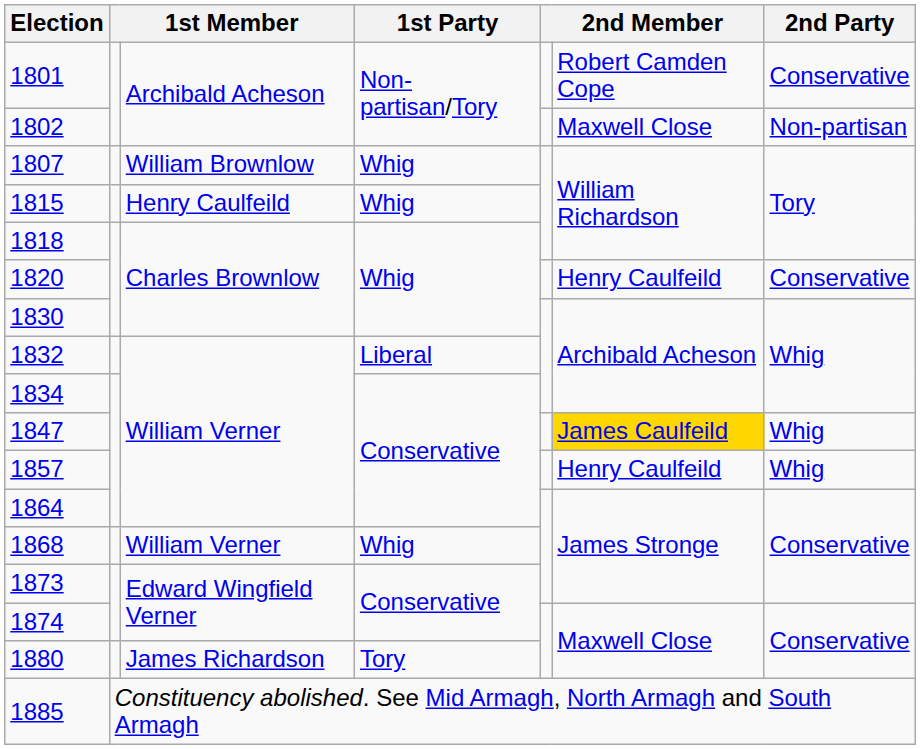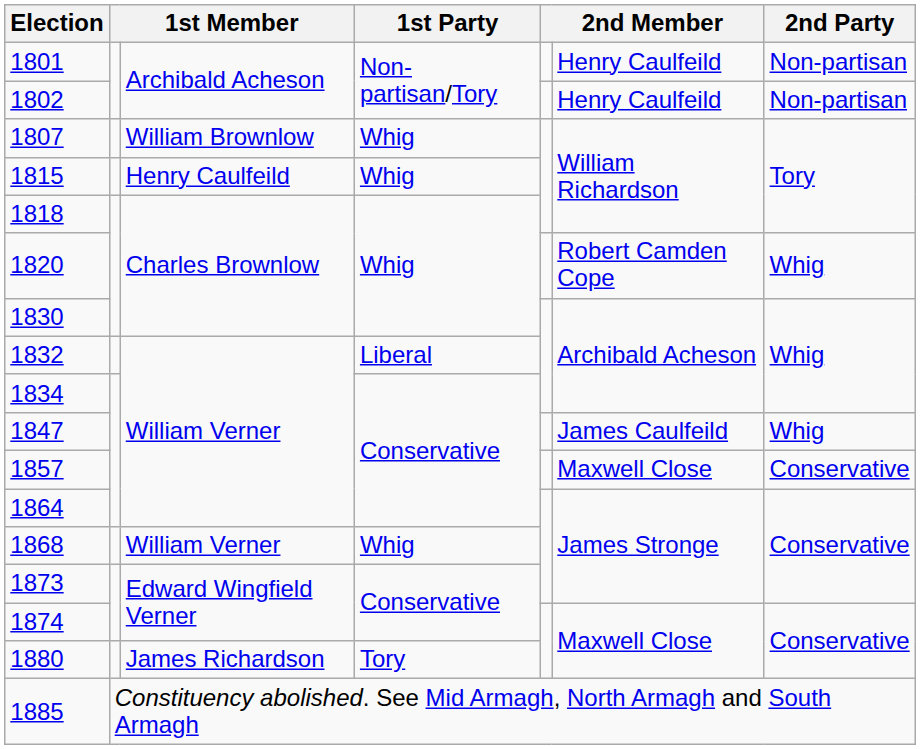(642, 75) Robert Camden Cope -> (639, 61) Henry Caulfeild
(840, 75) Conservative -> (838, 61) Non-partisan
(635, 126) Maxwell Close -> (639, 99) Henry Caulfeild
(639, 278) Henry Caulfeild -> (642, 265) Robert Camden Cope
(840, 278) Conservative -> (797, 265) Whig
(643, 431) gold background -> (643, 431) no background
(639, 469) Henry Caulfeild -> (635, 469) Maxwell Close
(797, 469) Whig -> (840, 469) Conservative
